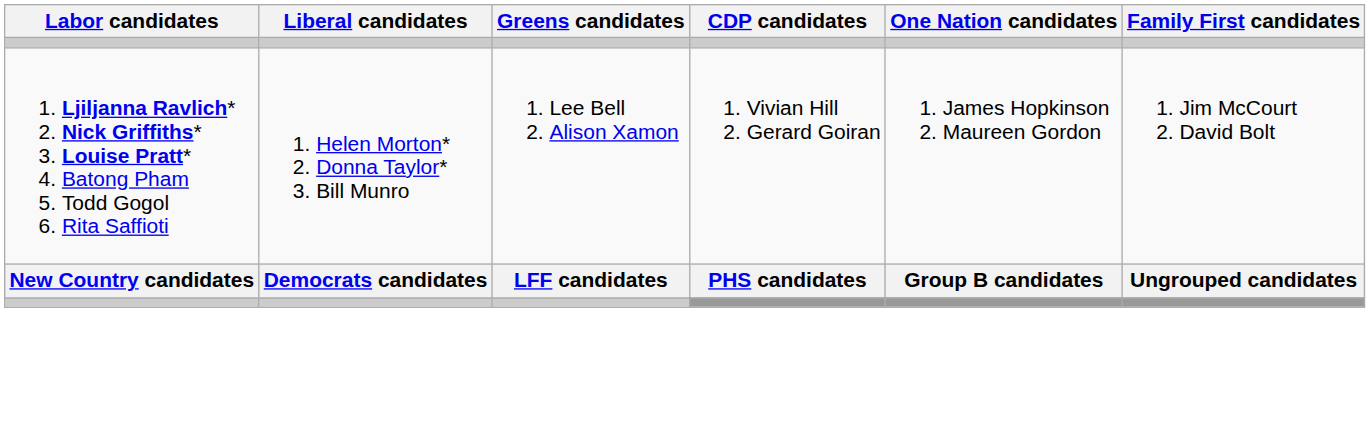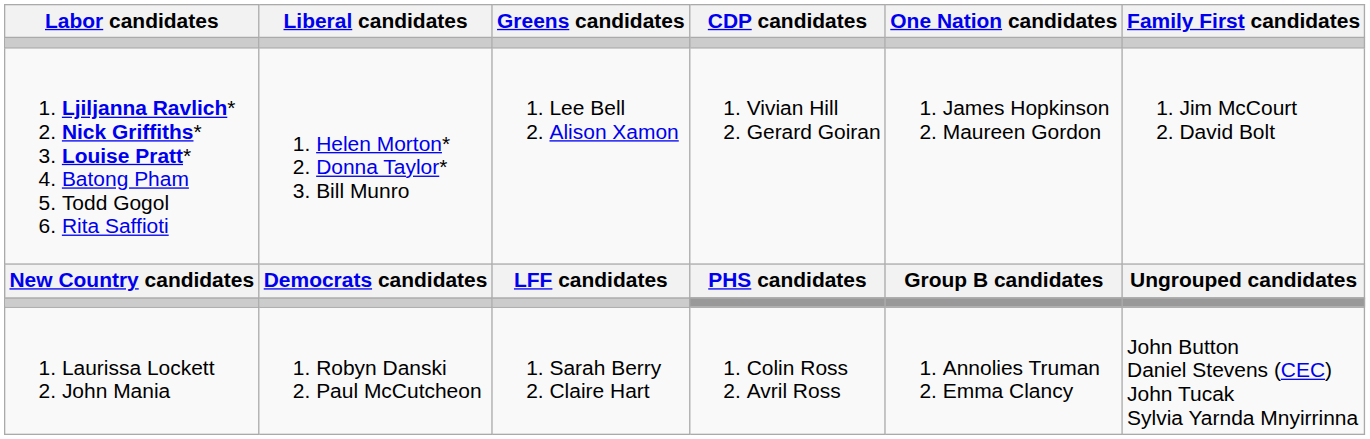+ row: (132, 380)
